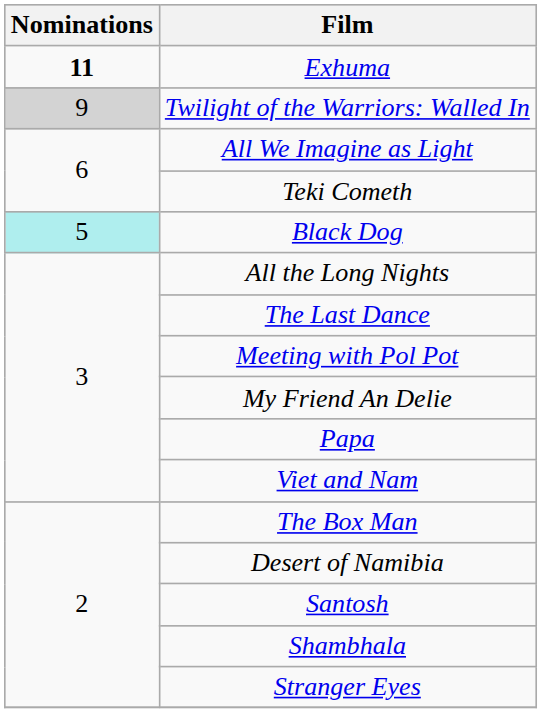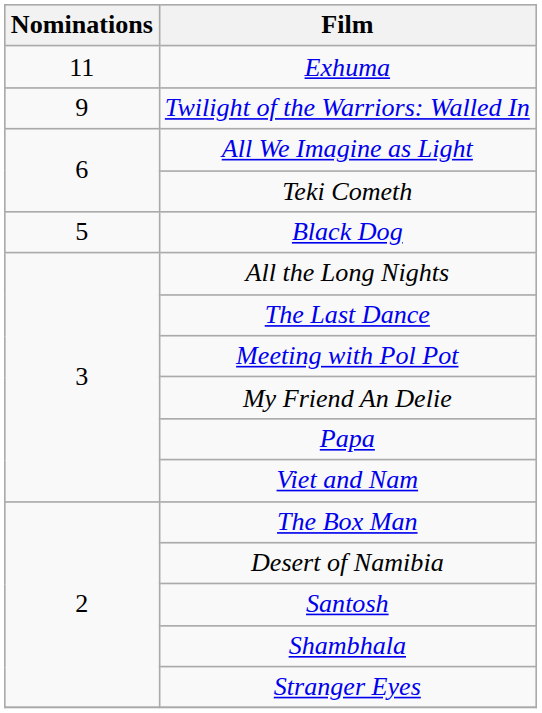(82, 66) bold -> (82, 66) normal
(82, 107) lightgrey background -> (82, 107) no background
(82, 231) paleturquoise background -> (82, 231) no background
